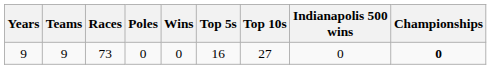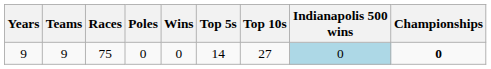(105, 53) 73 -> (105, 53) 75
(218, 53) 16 -> (218, 53) 14
(340, 53) no background -> (340, 53) lightblue background
